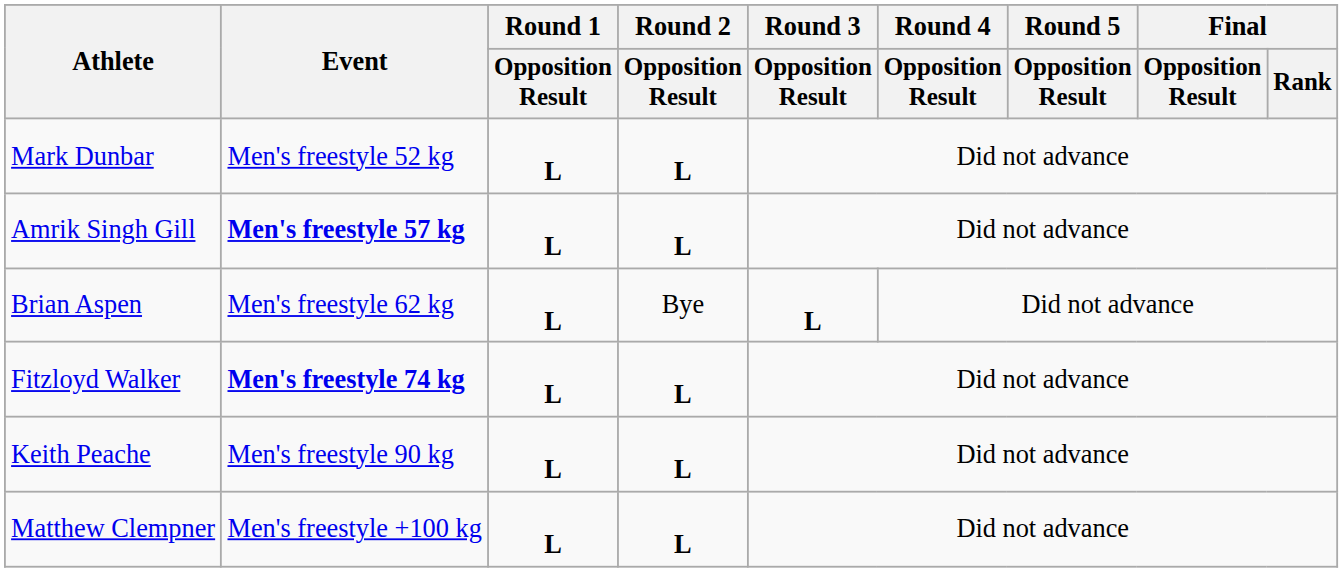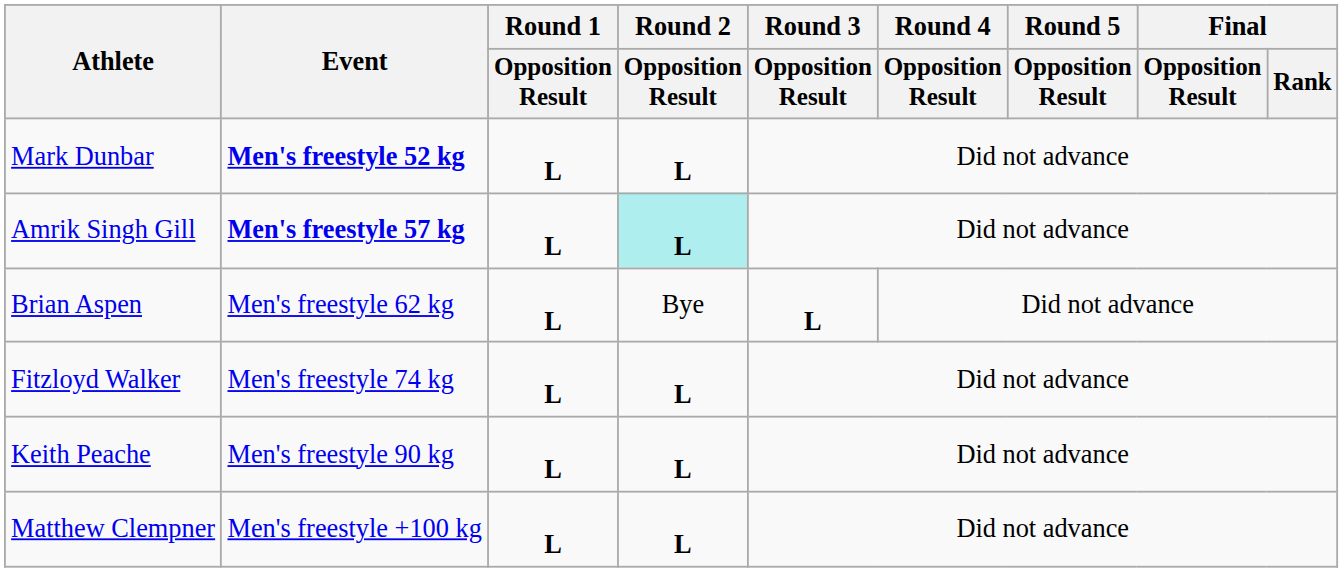(341, 156) normal -> (346, 156) bold
(683, 246) no background -> (683, 246) paleturquoise background
(346, 379) bold -> (341, 379) normal
